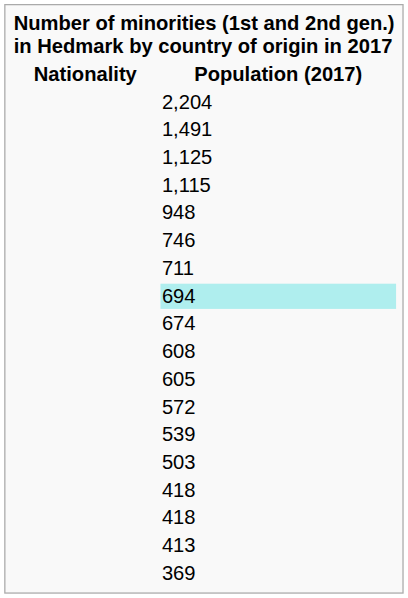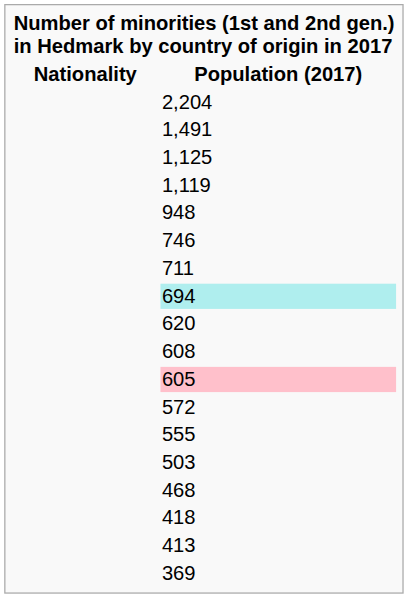(186, 185) 1,115 -> (186, 185) 1,119
(179, 324) 674 -> (179, 324) 620
(179, 379) no background -> (179, 379) pink background
(179, 435) 539 -> (179, 435) 555
(179, 490) 418 -> (179, 490) 468
